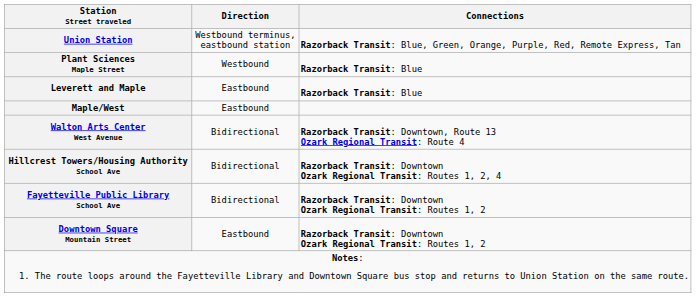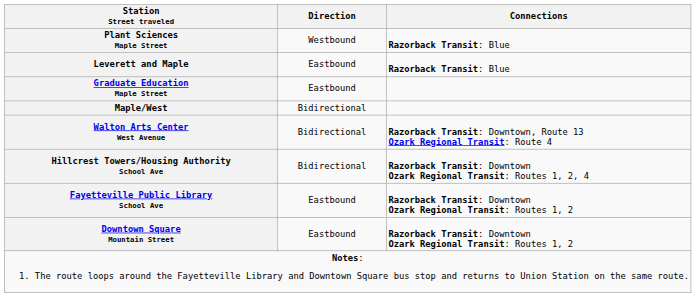- row: (98, 41)
+ row: (141, 89)
(245, 108) Eastbound -> (332, 108) Bidirectional
(245, 200) Bidirectional -> (332, 200) Eastbound
